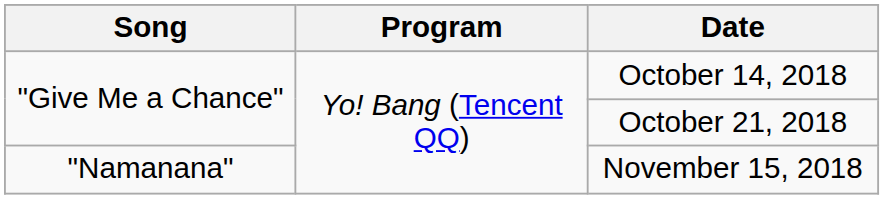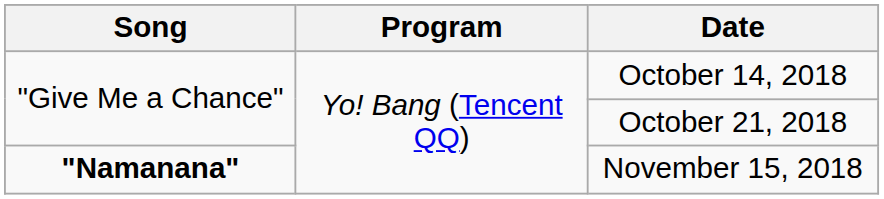(150, 168) normal -> (150, 168) bold
